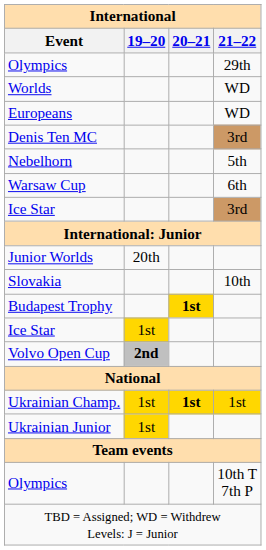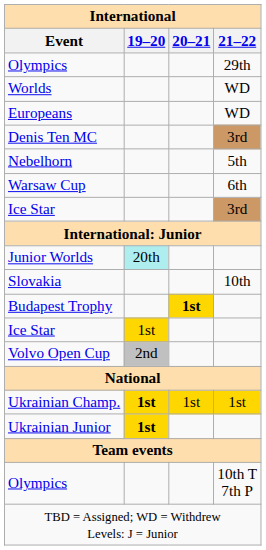(146, 257) no background -> (146, 257) paleturquoise background
(146, 354) bold -> (146, 354) normal
(146, 402) normal -> (146, 402) bold
(191, 402) bold -> (191, 402) normal
(146, 426) normal -> (146, 426) bold
